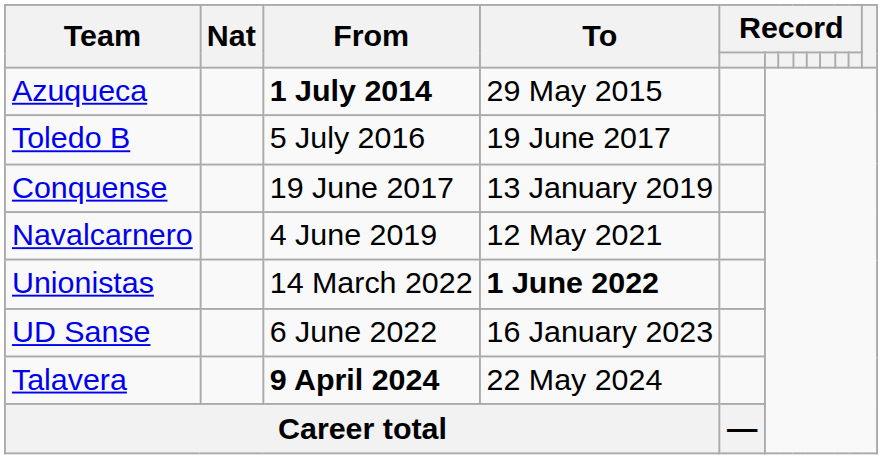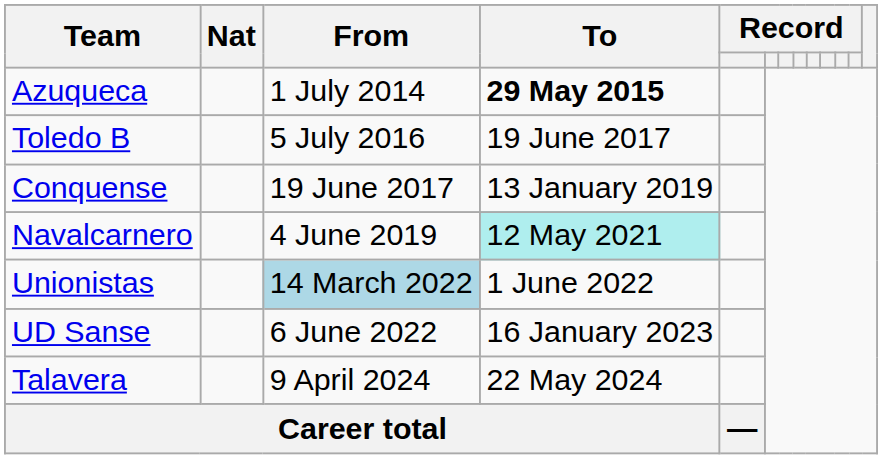(351, 90) bold -> (348, 90) normal
(574, 90) normal -> (575, 90) bold
(574, 235) no background -> (574, 235) paleturquoise background
(371, 283) no background -> (371, 283) lightblue background
(573, 283) bold -> (570, 283) normal
(355, 380) bold -> (350, 380) normal
